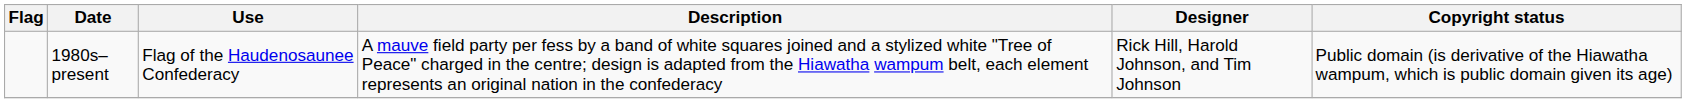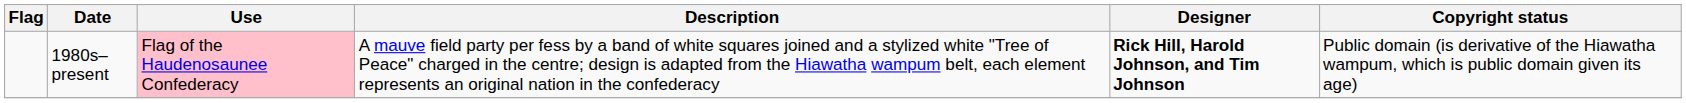(248, 64) no background -> (204, 64) pink background
(1184, 64) normal -> (1186, 64) bold
